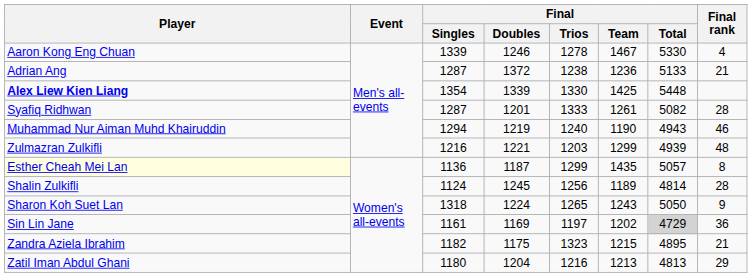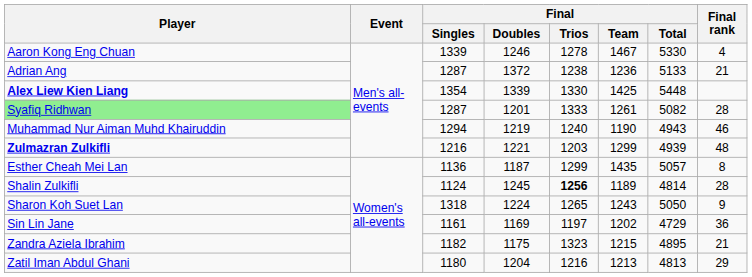(49, 110) no background -> (49, 110) lightgreen background
(55, 148) normal -> (59, 148) bold
(67, 167) lightyellow background -> (67, 167) no background
(574, 186) normal -> (574, 186) bold
(673, 225) lightgrey background -> (673, 225) no background
